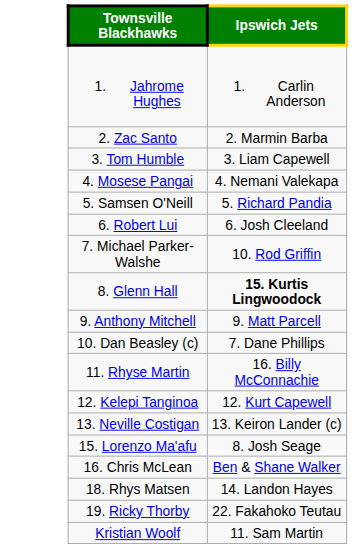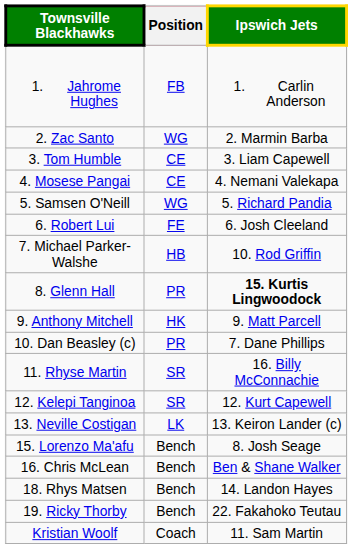+ column: (176, 26)
